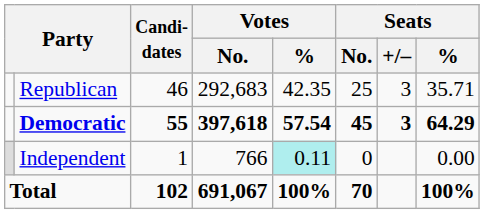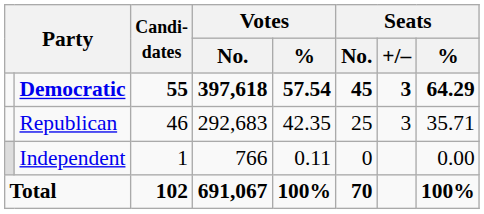rows swapped: (72, 123) <-> (68, 89)
(313, 157) paleturquoise background -> (313, 157) no background
